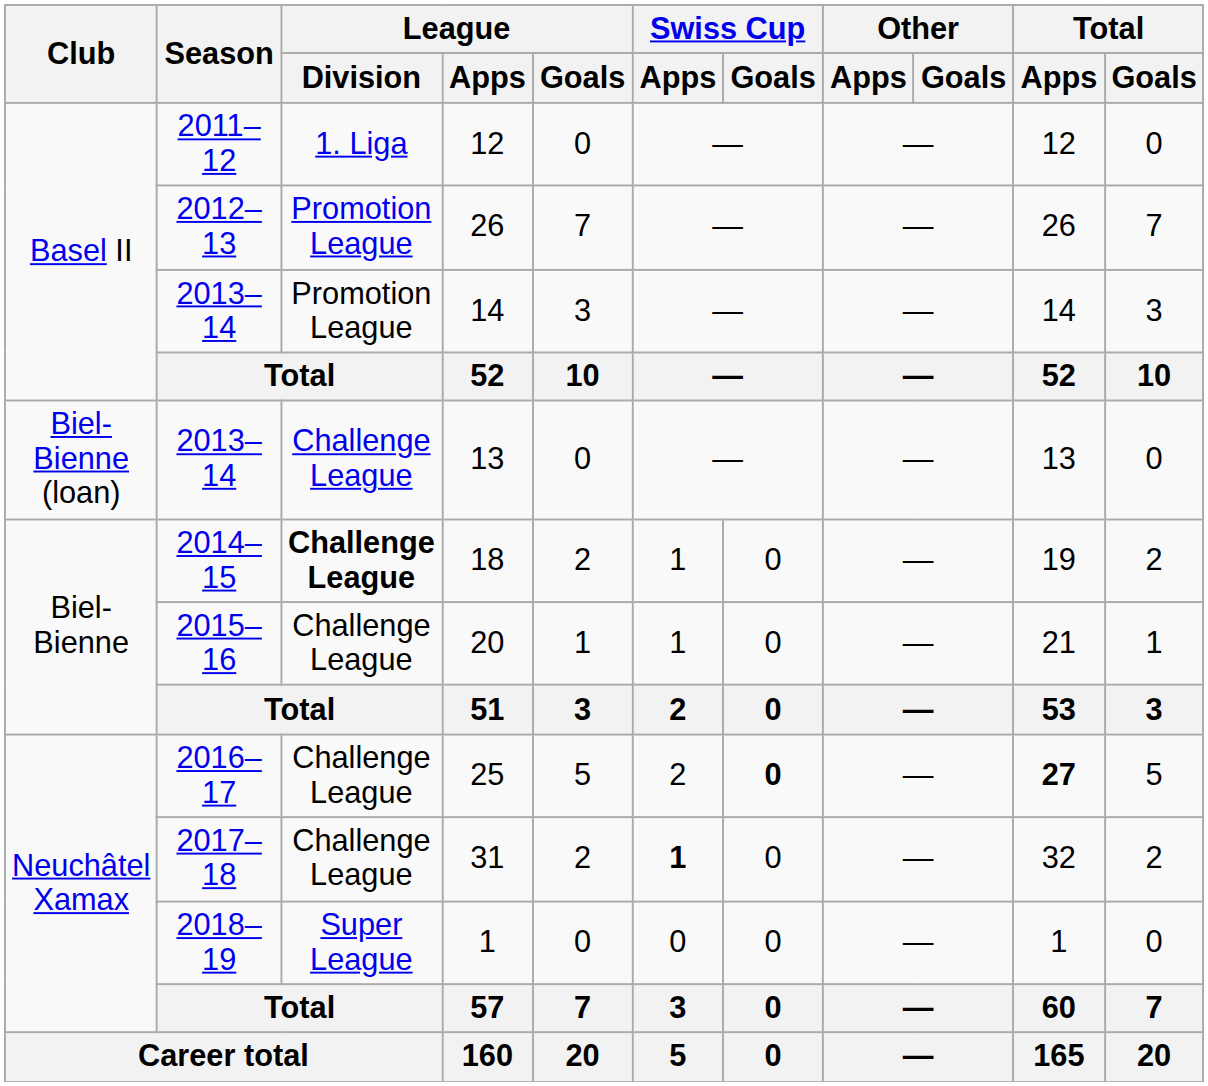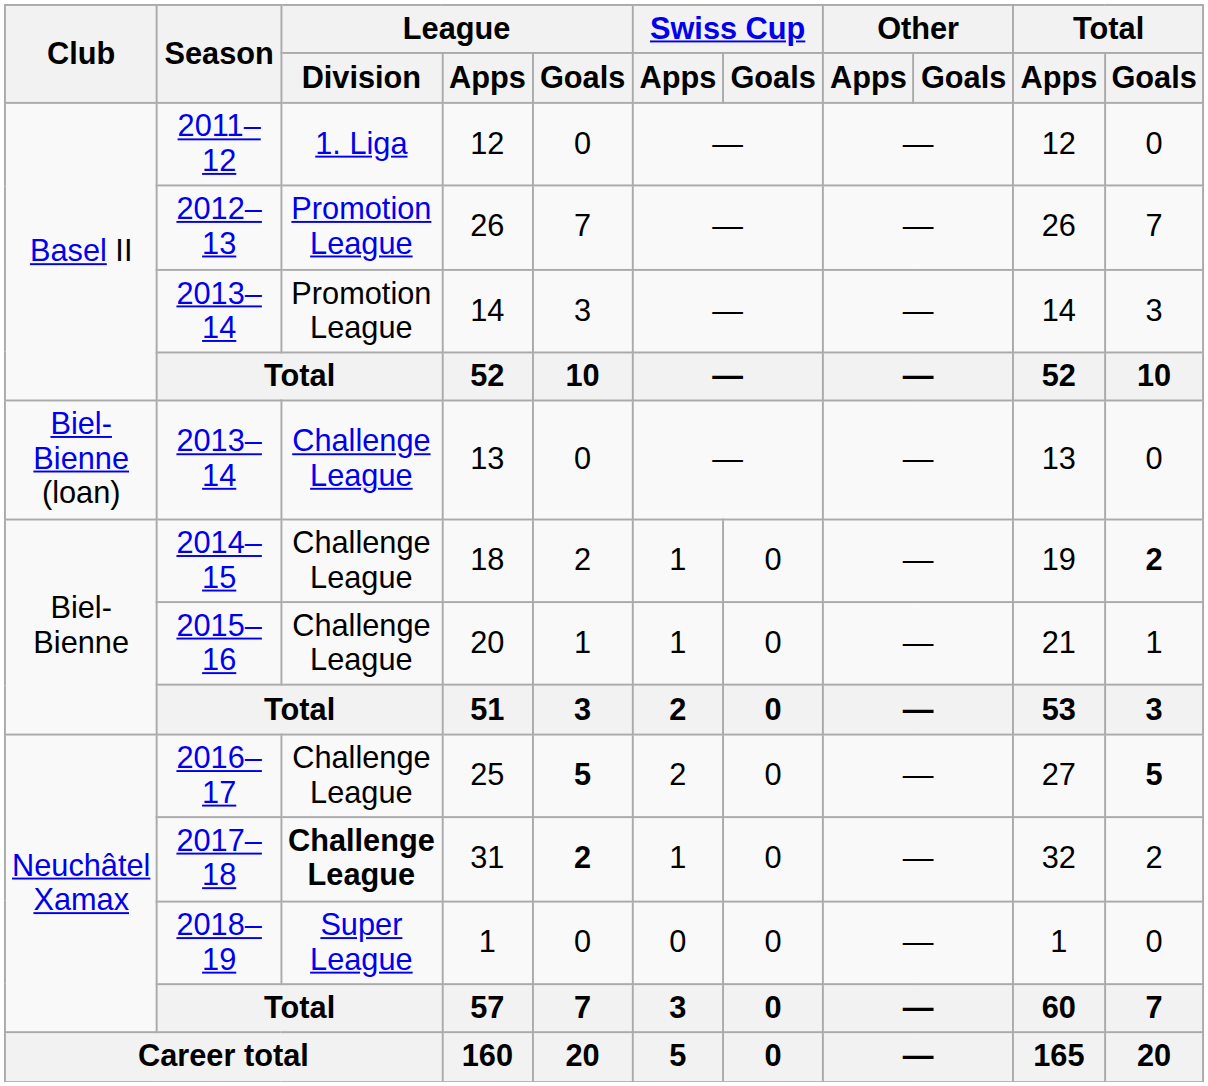(361, 559) bold -> (361, 559) normal
(1154, 559) normal -> (1154, 559) bold
(583, 775) normal -> (583, 775) bold
(773, 775) bold -> (773, 775) normal
(1059, 775) bold -> (1059, 775) normal
(1154, 775) normal -> (1154, 775) bold
(361, 858) normal -> (361, 858) bold
(583, 858) normal -> (583, 858) bold
(678, 858) bold -> (678, 858) normal
